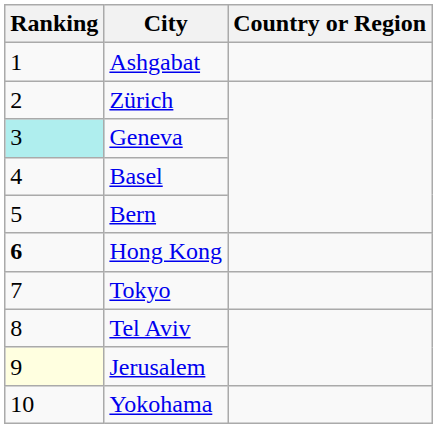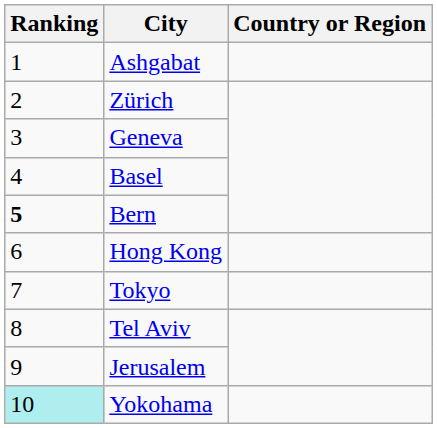(16, 137) paleturquoise background -> (16, 137) no background
(16, 213) normal -> (16, 213) bold
(16, 251) bold -> (16, 251) normal
(16, 366) lightyellow background -> (16, 366) no background
(22, 404) no background -> (22, 404) paleturquoise background
